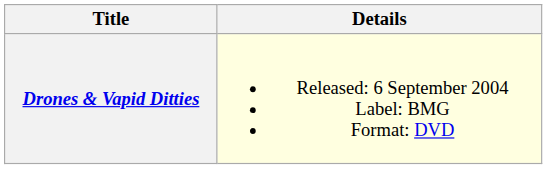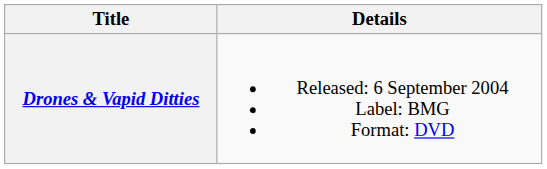(379, 109) lightyellow background -> (379, 109) no background
